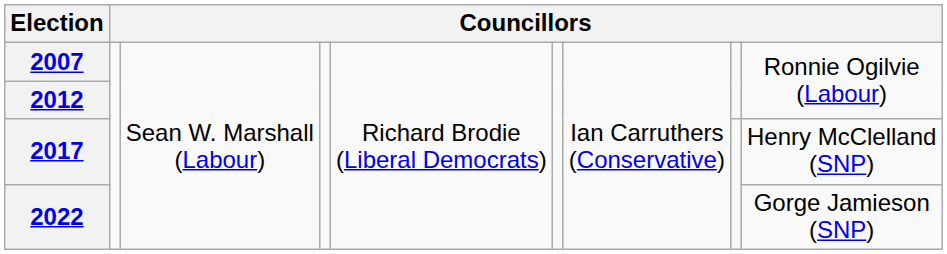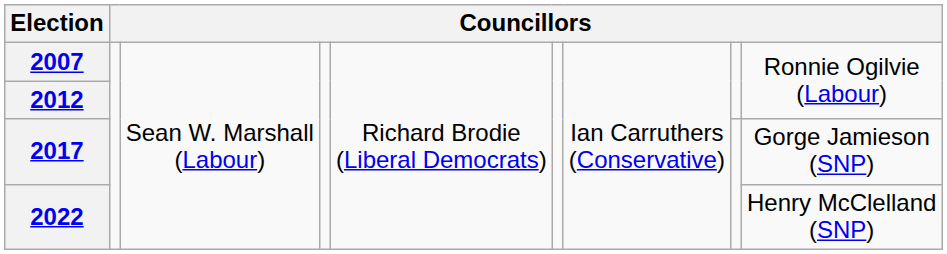(842, 151) Henry McClelland (SNP) -> (842, 151) Gorge Jamieson (SNP)
(842, 216) Gorge Jamieson (SNP) -> (842, 216) Henry McClelland (SNP)
